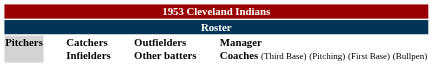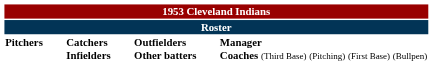(24, 42) lightgrey background -> (24, 42) no background
